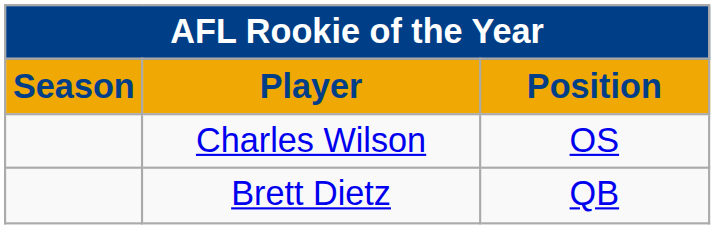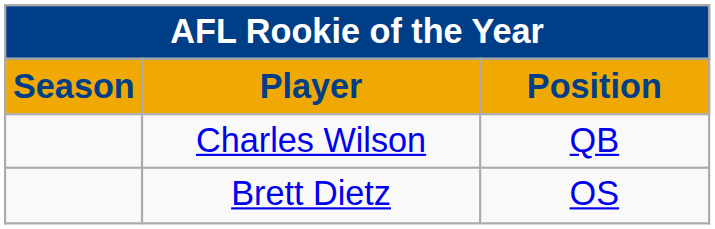(594, 140) OS -> (594, 140) QB
(594, 194) QB -> (594, 194) OS
